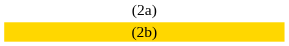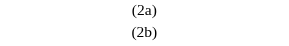(144, 31) gold background -> (144, 31) no background
